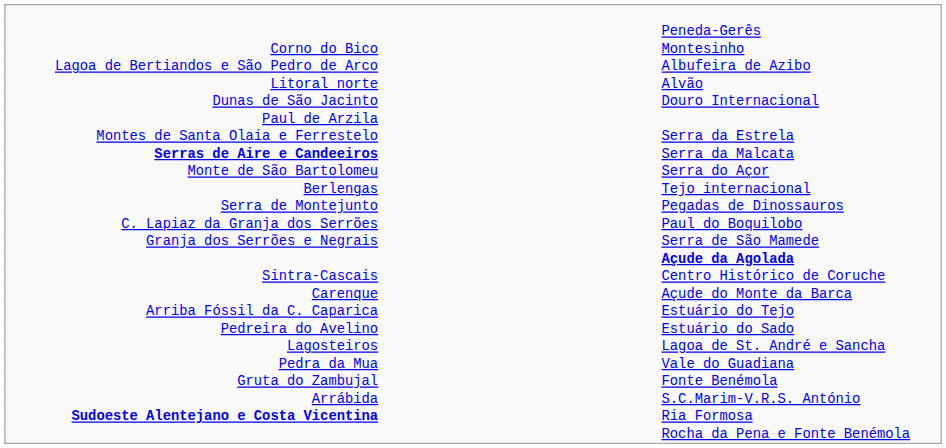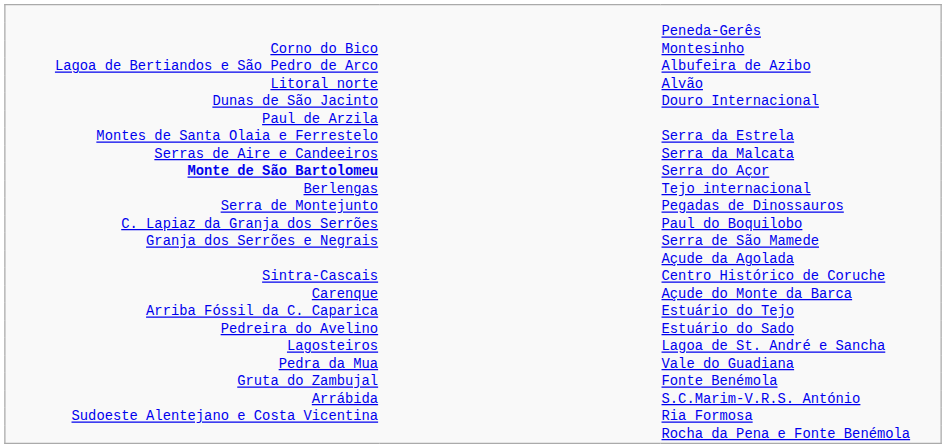(266, 154) bold -> (266, 154) normal
(283, 172) normal -> (283, 172) bold
(728, 259) bold -> (728, 259) normal
(225, 417) bold -> (225, 417) normal
